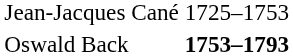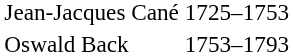(237, 44) bold -> (237, 44) normal
